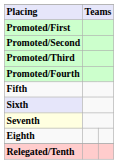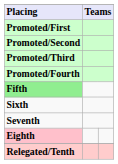(17, 89) no background -> (17, 89) lightgreen background
(17, 105) lavender background -> (17, 105) no background
(23, 120) lightyellow background -> (23, 120) no background
(21, 136) no background -> (21, 136) pink background
